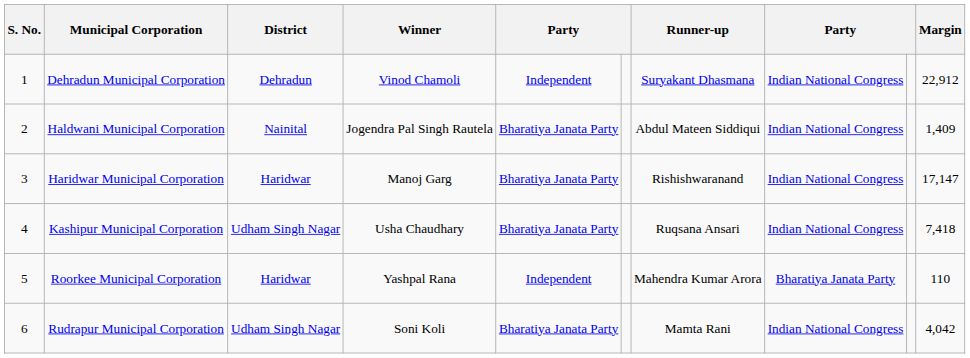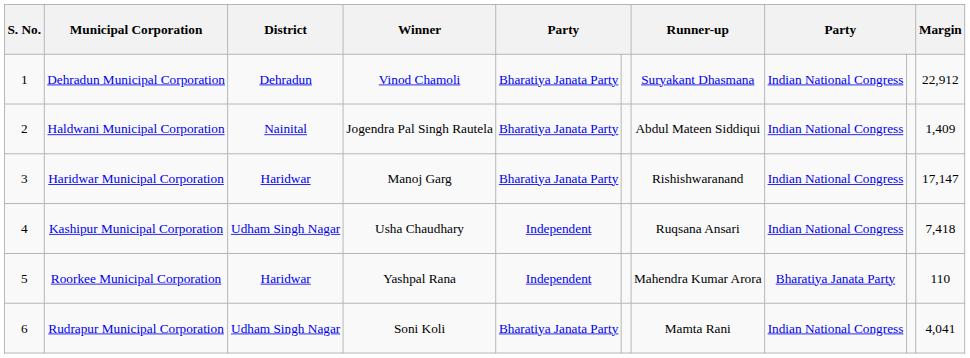(559, 79) Independent -> (559, 79) Bharatiya Janata Party
(559, 228) Bharatiya Janata Party -> (559, 228) Independent
(940, 328) 4,042 -> (940, 328) 4,041
